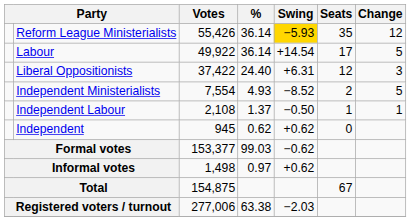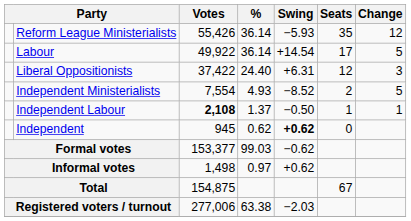(299, 33) gold background -> (299, 33) no background
(220, 110) normal -> (220, 110) bold
(299, 129) normal -> (299, 129) bold
